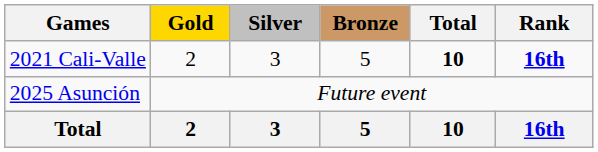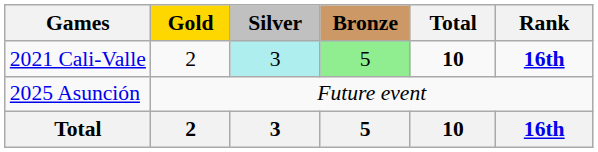(275, 58) no background -> (275, 58) paleturquoise background
(365, 58) no background -> (365, 58) lightgreen background
